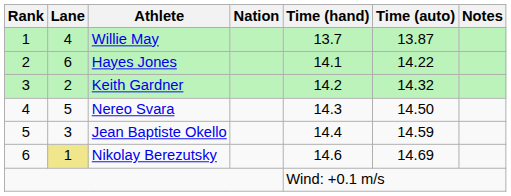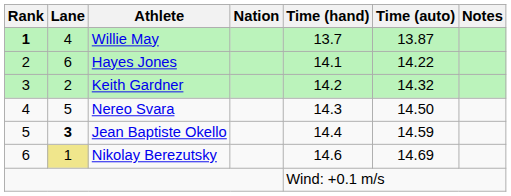(26, 39) normal -> (26, 39) bold
(68, 132) normal -> (68, 132) bold
